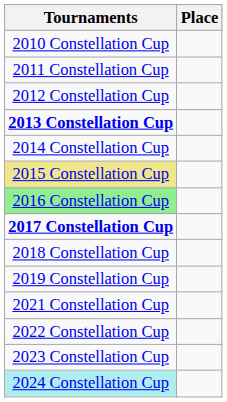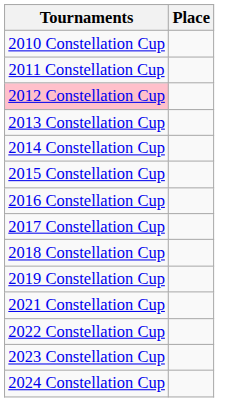(91, 95) no background -> (87, 95) pink background
(91, 122) bold -> (87, 122) normal
(91, 174) khaki background -> (87, 174) no background
(91, 200) lightgreen background -> (87, 200) no background
(91, 226) bold -> (87, 226) normal
(91, 383) paleturquoise background -> (87, 383) no background
